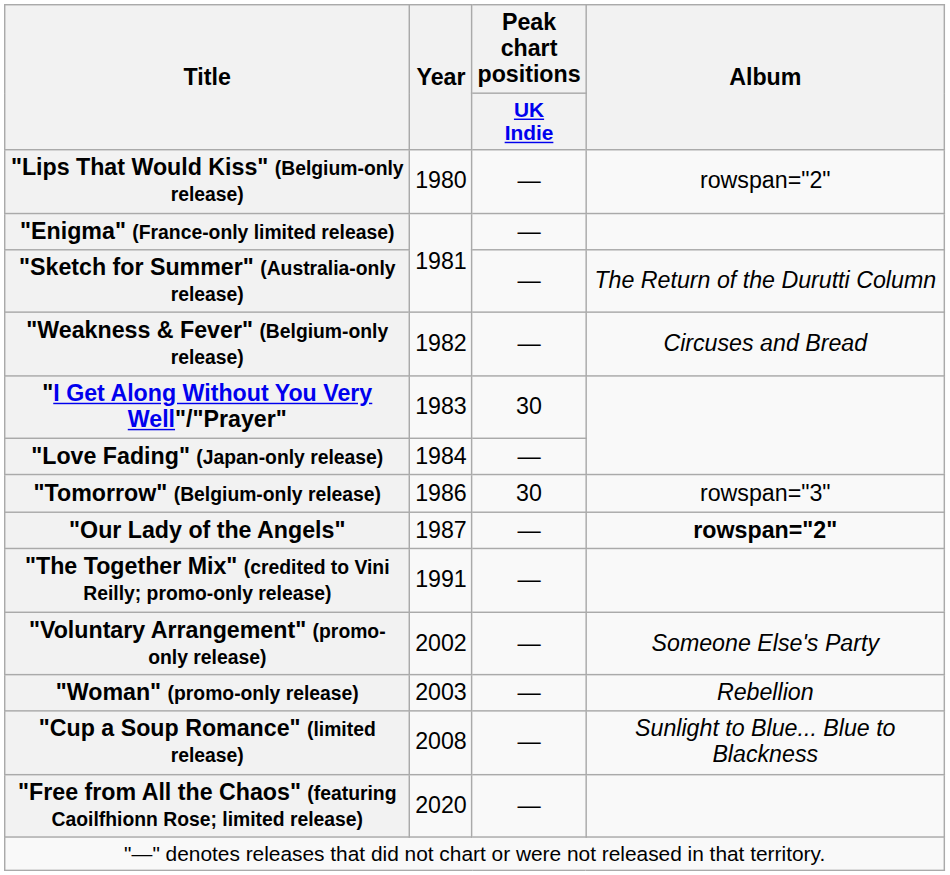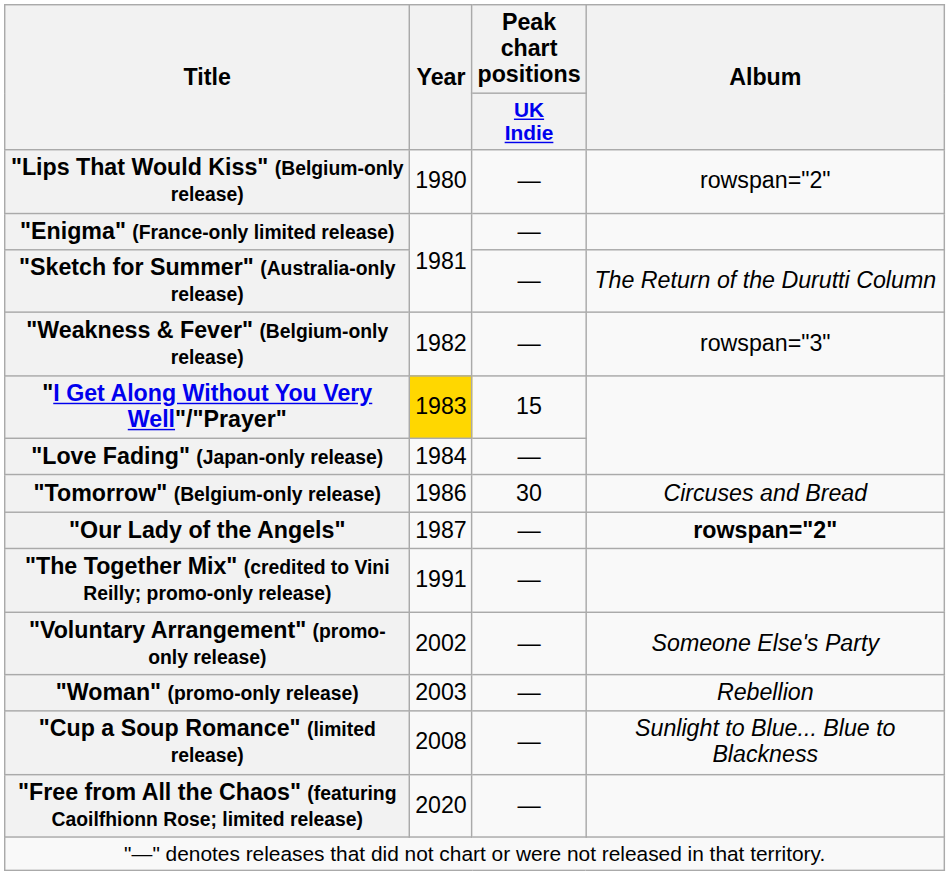(765, 343) Circuses and Bread -> (765, 343) rowspan="3"
(441, 406) no background -> (441, 406) gold background
(529, 406) 30 -> (529, 406) 15
(765, 493) rowspan="3" -> (765, 493) Circuses and Bread
